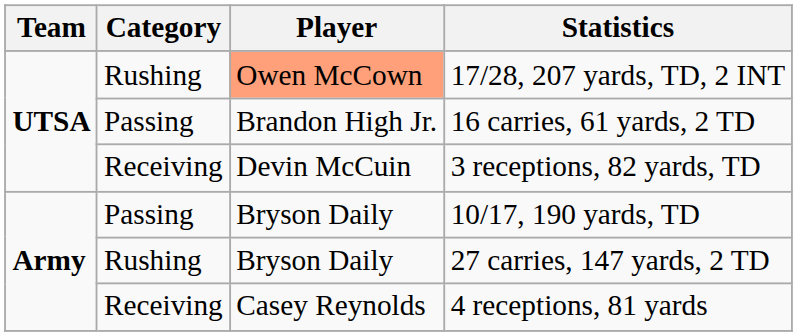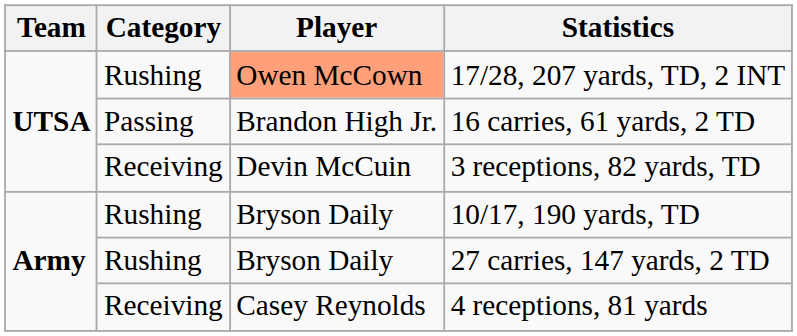(149, 213) Passing -> (153, 213) Rushing
